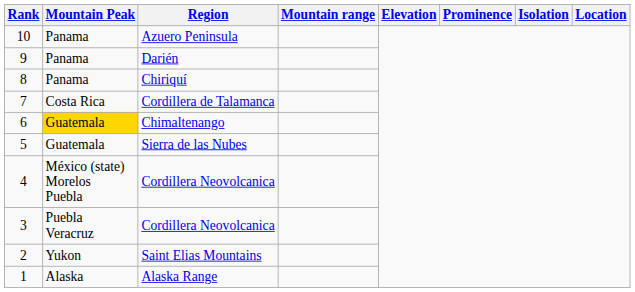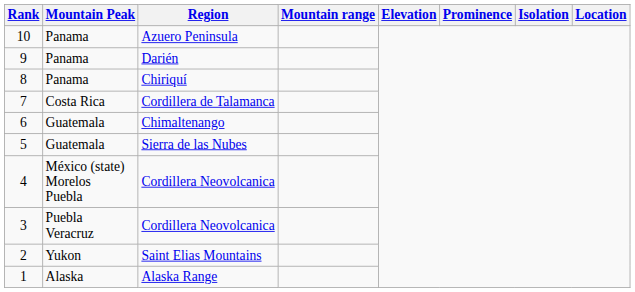(75, 123) gold background -> (75, 123) no background
